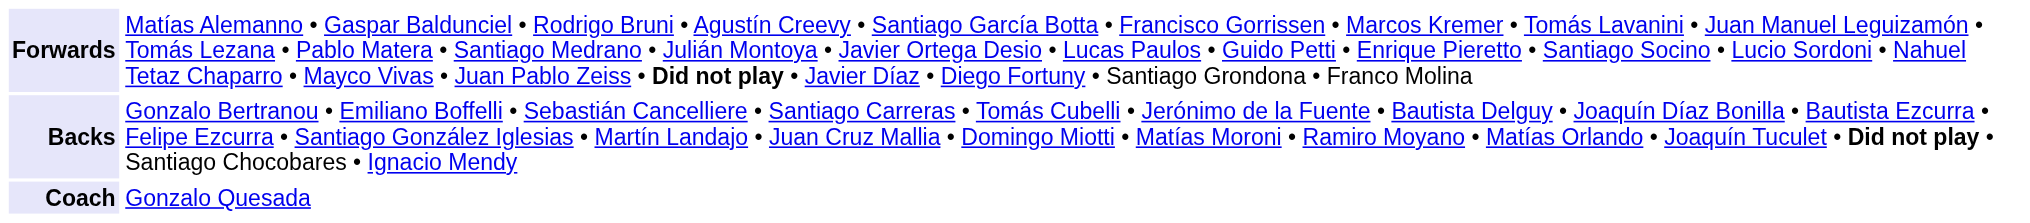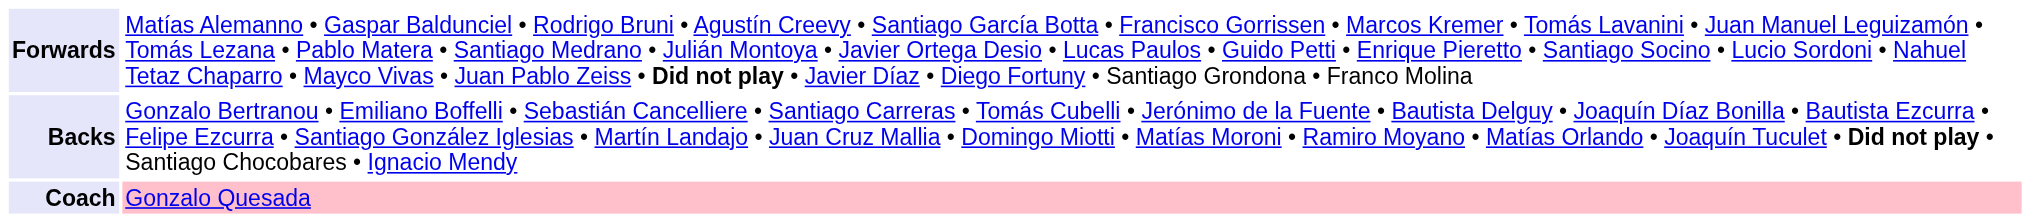(218, 198) no background -> (218, 198) pink background
